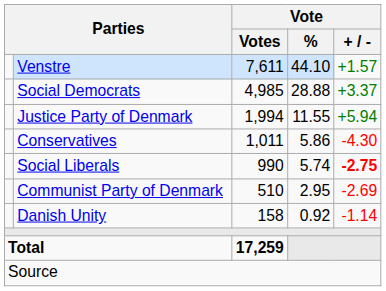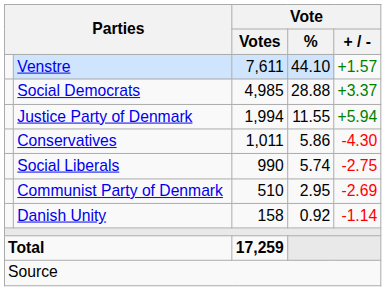(359, 166) bold -> (359, 166) normal
